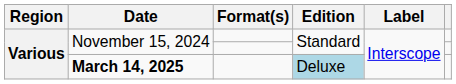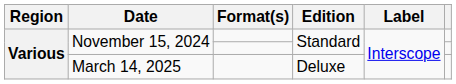(128, 66) bold -> (126, 66) normal
(321, 66) lightblue background -> (321, 66) no background
